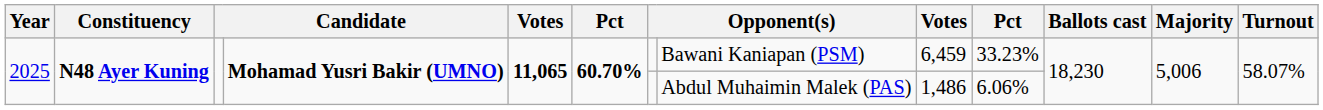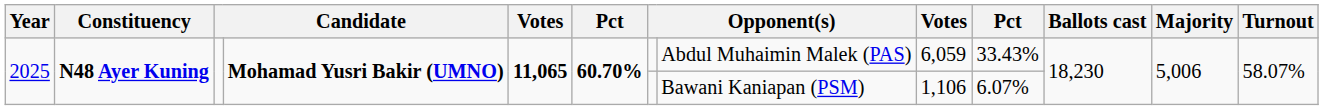(763, 54) Bawani Kaniapan (PSM) -> (786, 54) Abdul Muhaimin Malek (PAS)
(943, 54) 6,459 -> (943, 54) 6,059
(1008, 54) 33.23% -> (1008, 54) 33.43%
(786, 87) Abdul Muhaimin Malek (PAS) -> (763, 87) Bawani Kaniapan (PSM)
(943, 87) 1,486 -> (943, 87) 1,106
(1003, 87) 6.06% -> (1003, 87) 6.07%
